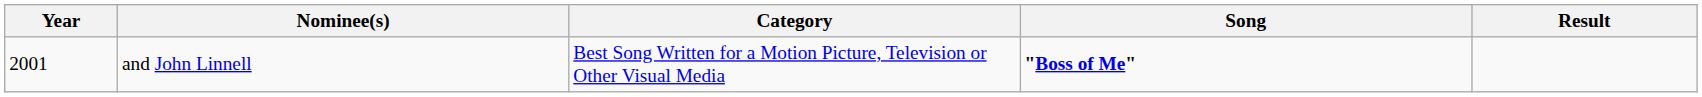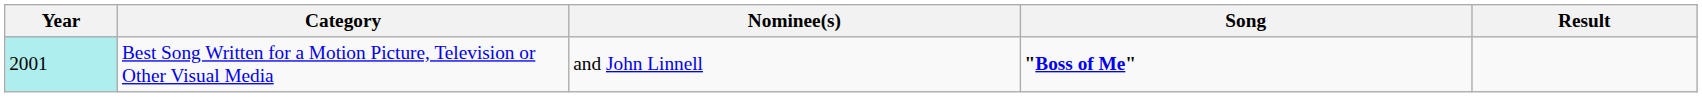columns swapped: (794, 20) <-> (343, 20)
(28, 64) no background -> (28, 64) paleturquoise background
